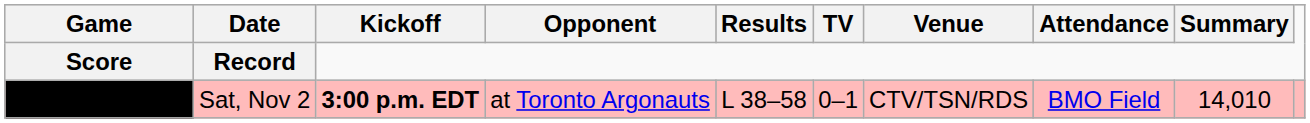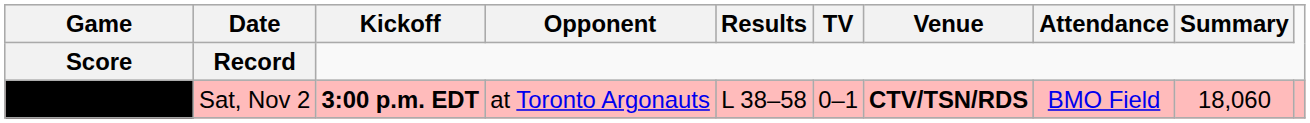(949, 99) normal -> (949, 99) bold
(1234, 99) 14,010 -> (1234, 99) 18,060
